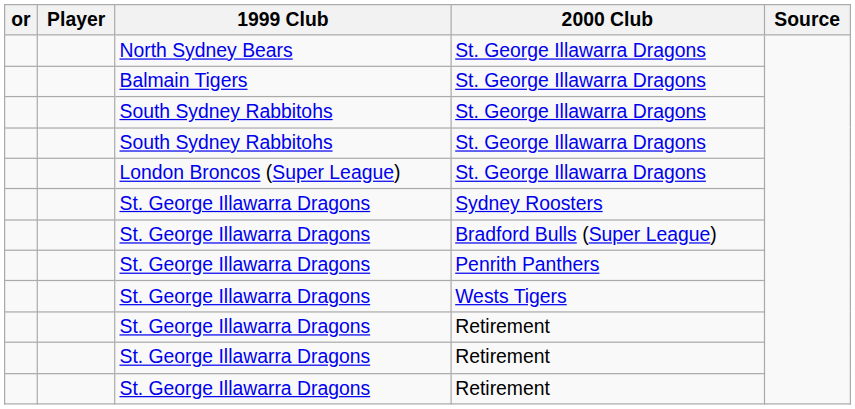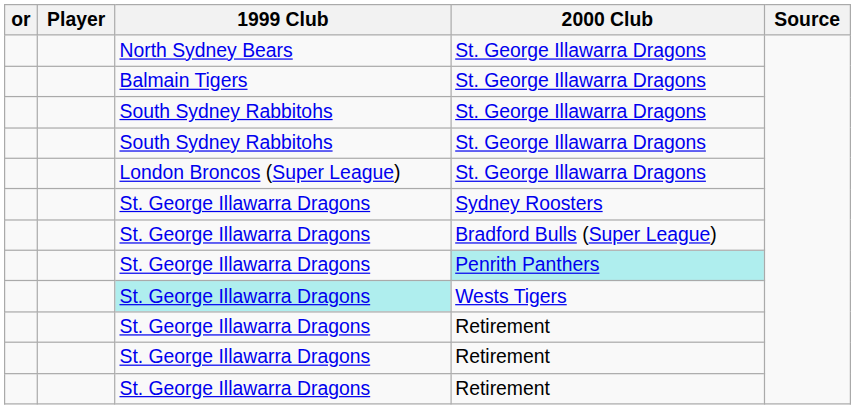(527, 265) no background -> (527, 265) paleturquoise background
(245, 296) no background -> (245, 296) paleturquoise background
